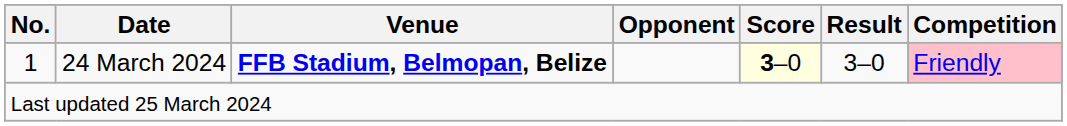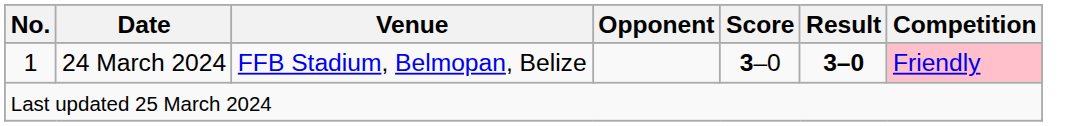(422, 63) bold -> (412, 63) normal
(781, 63) lightyellow background -> (760, 63) no background
(864, 63) normal -> (844, 63) bold
